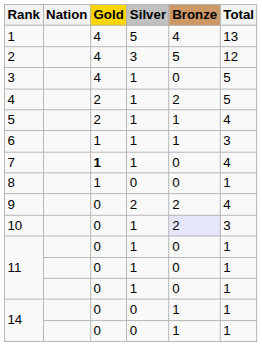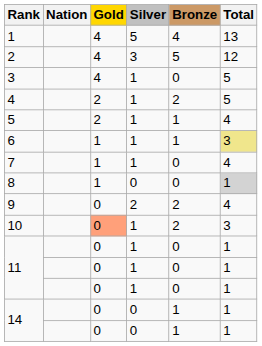(227, 141) no background -> (227, 141) khaki background
(97, 162) bold -> (97, 162) normal
(227, 183) no background -> (227, 183) lightgrey background
(97, 225) no background -> (97, 225) lightsalmon background
(176, 225) lavender background -> (176, 225) no background
